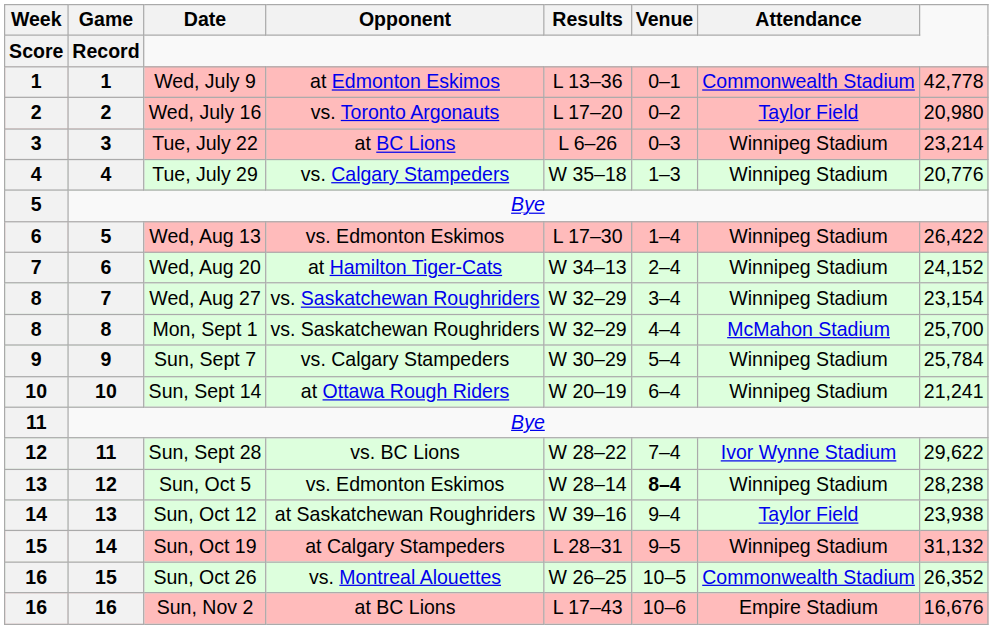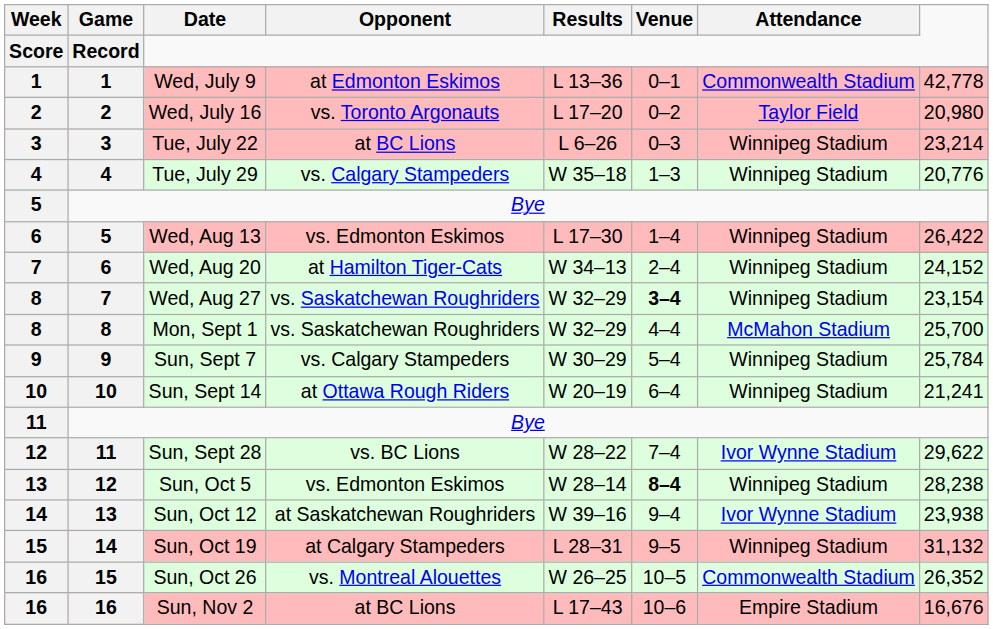(664, 298) normal -> (664, 298) bold
(809, 515) Taylor Field -> (809, 515) Ivor Wynne Stadium
